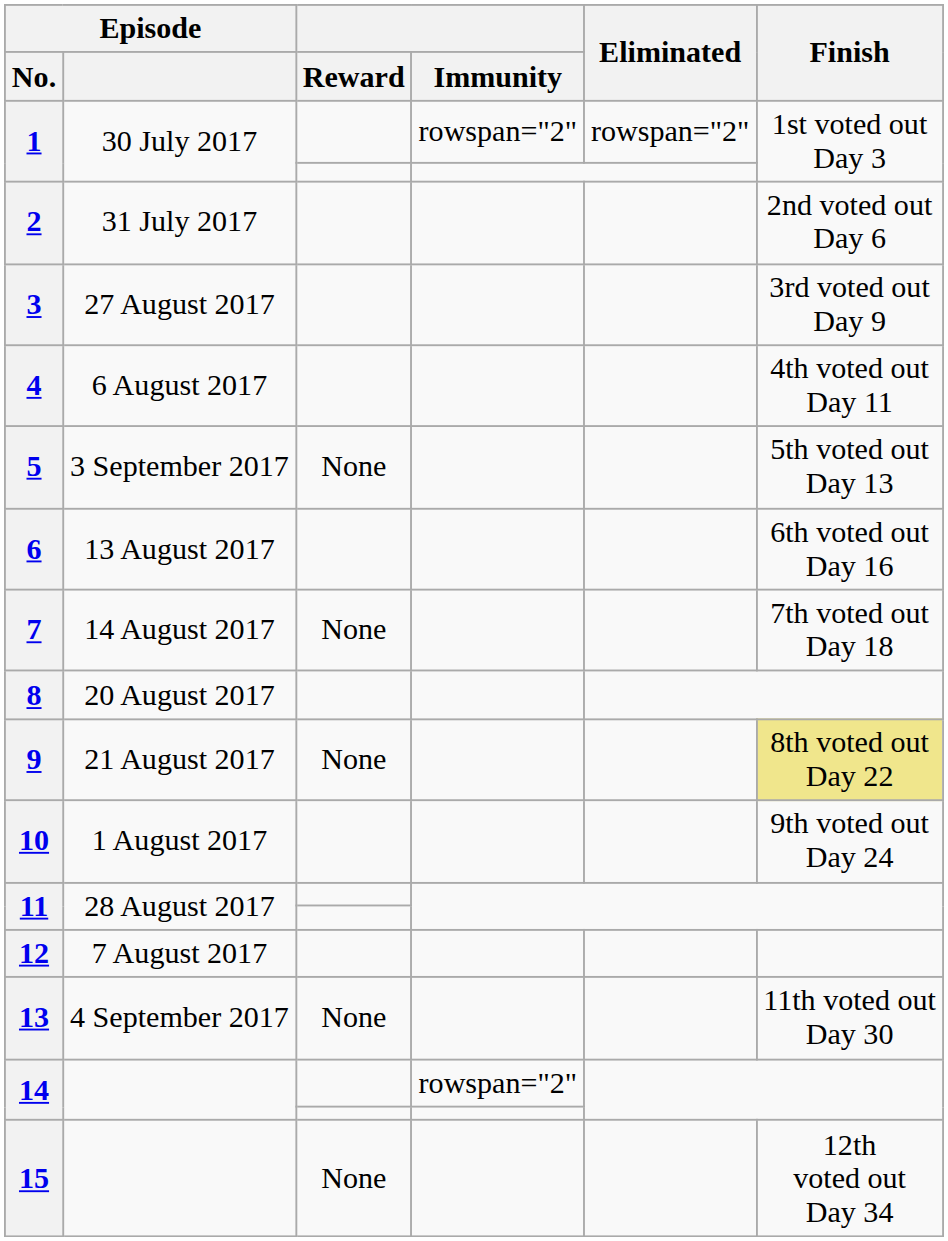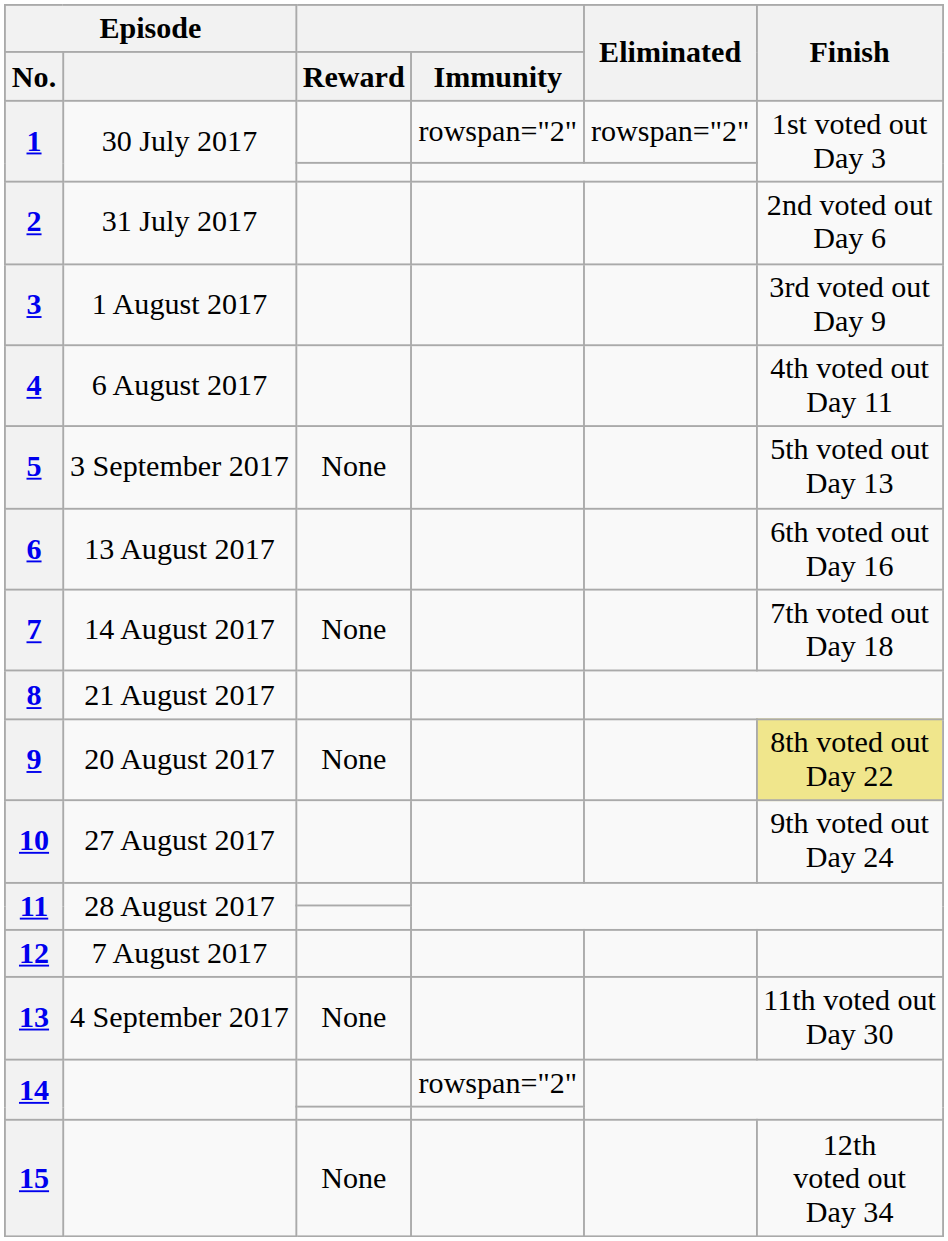(179, 303) 27 August 2017 -> (179, 303) 1 August 2017
(179, 694) 20 August 2017 -> (179, 694) 21 August 2017
(179, 759) 21 August 2017 -> (179, 759) 20 August 2017
(179, 840) 1 August 2017 -> (179, 840) 27 August 2017
